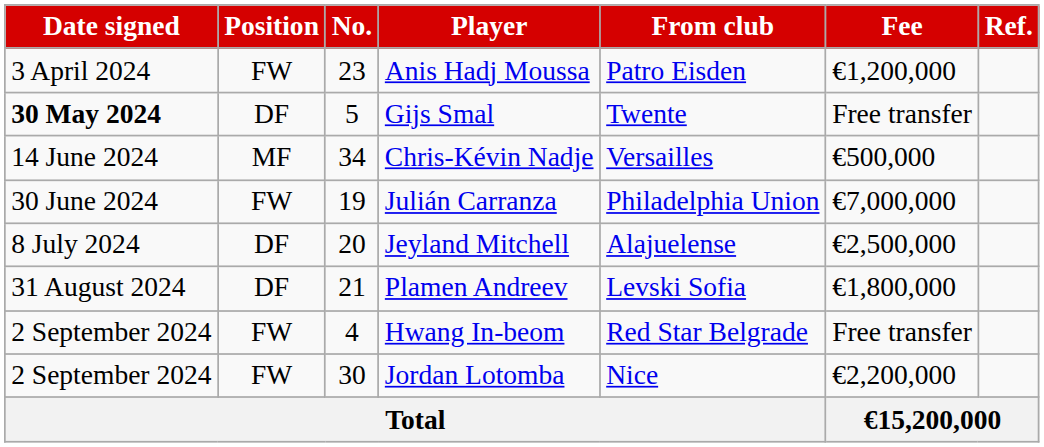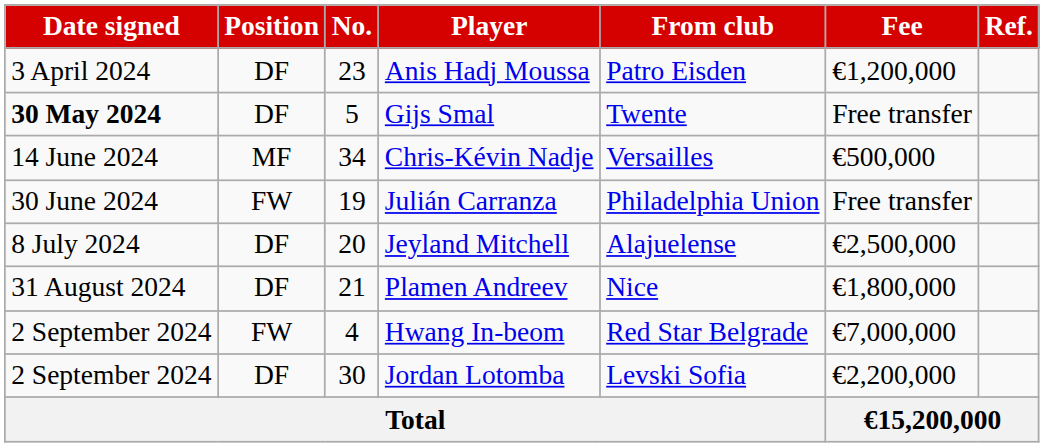(272, 69) FW -> (272, 69) DF
(894, 200) €7,000,000 -> (902, 200) Free transfer
(676, 288) Levski Sofia -> (632, 288) Nice
(902, 331) Free transfer -> (894, 331) €7,000,000
(272, 375) FW -> (272, 375) DF
(632, 375) Nice -> (676, 375) Levski Sofia
